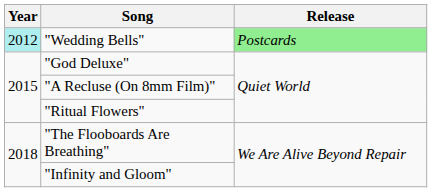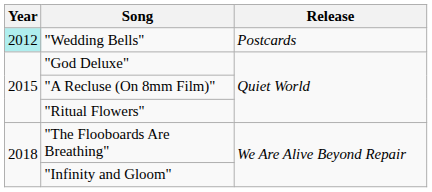(267, 39) lightgreen background -> (267, 39) no background
